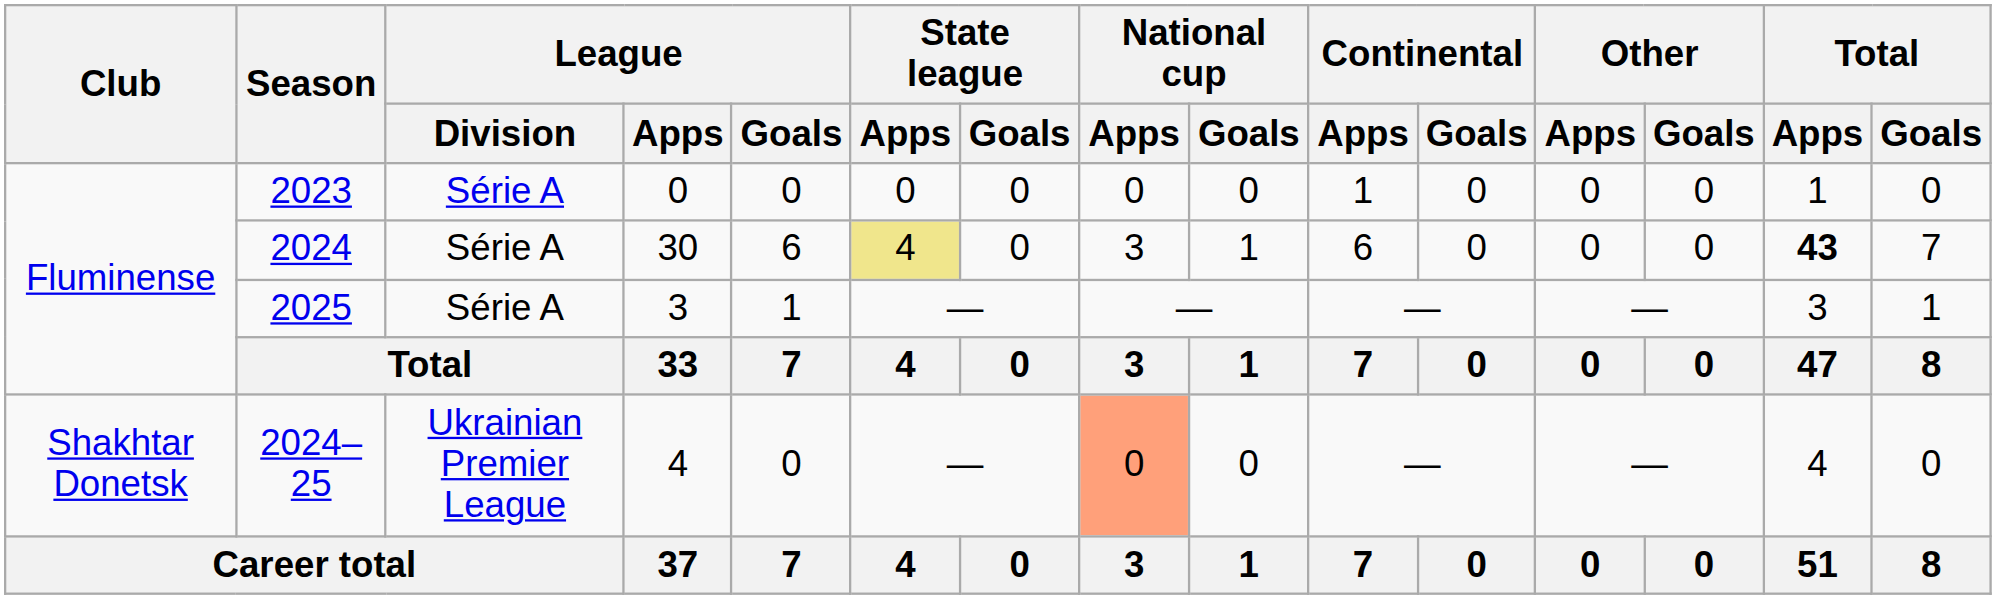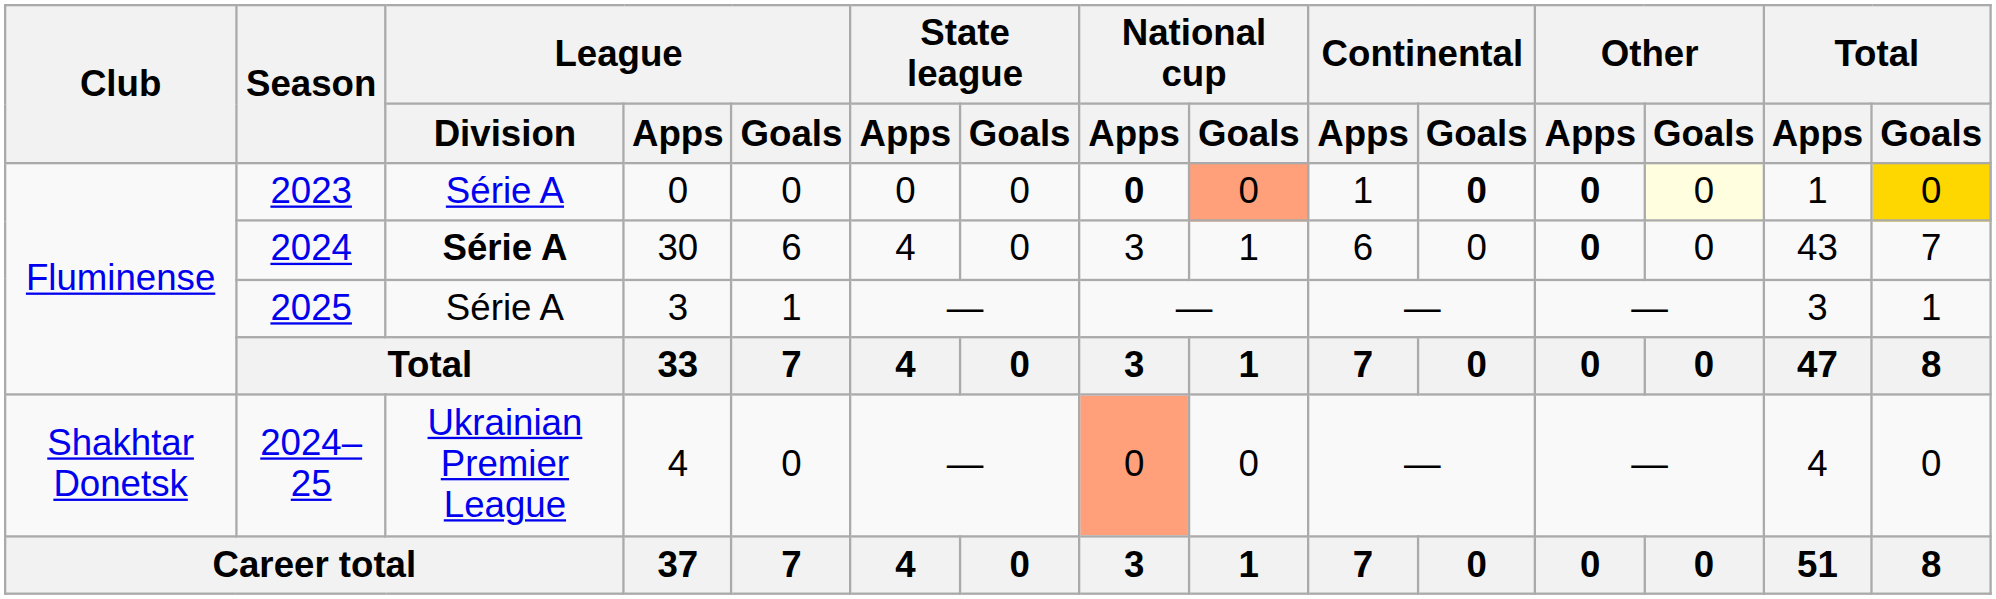(1134, 190) normal -> (1134, 190) bold
(1249, 190) no background -> (1249, 190) lightsalmon background
(1477, 190) normal -> (1477, 190) bold
(1590, 190) normal -> (1590, 190) bold
(1704, 190) no background -> (1704, 190) lightyellow background
(1931, 190) no background -> (1931, 190) gold background
(505, 249) normal -> (505, 249) bold
(905, 249) khaki background -> (905, 249) no background
(1590, 249) normal -> (1590, 249) bold
(1817, 249) bold -> (1817, 249) normal
